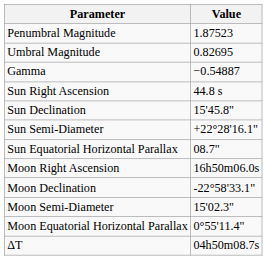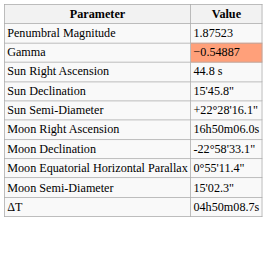- row: (54, 52)
(217, 71) no background -> (217, 52) lightsalmon background
- row: (92, 149)
rows swapped: (60, 206) <-> (98, 226)
